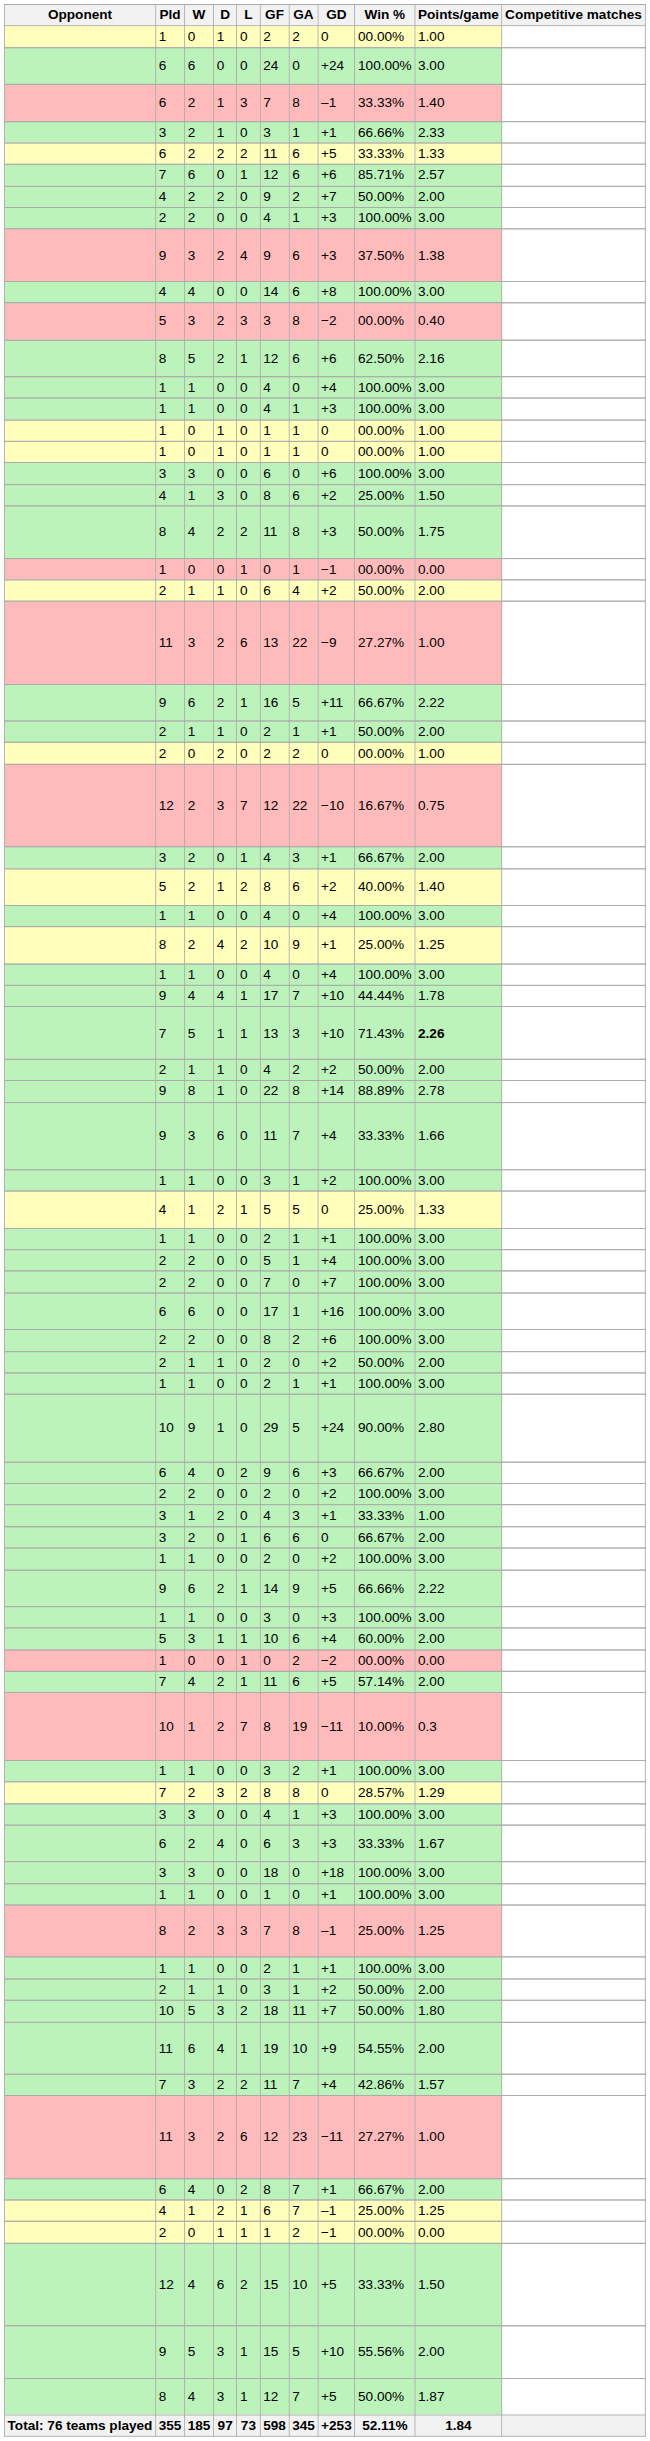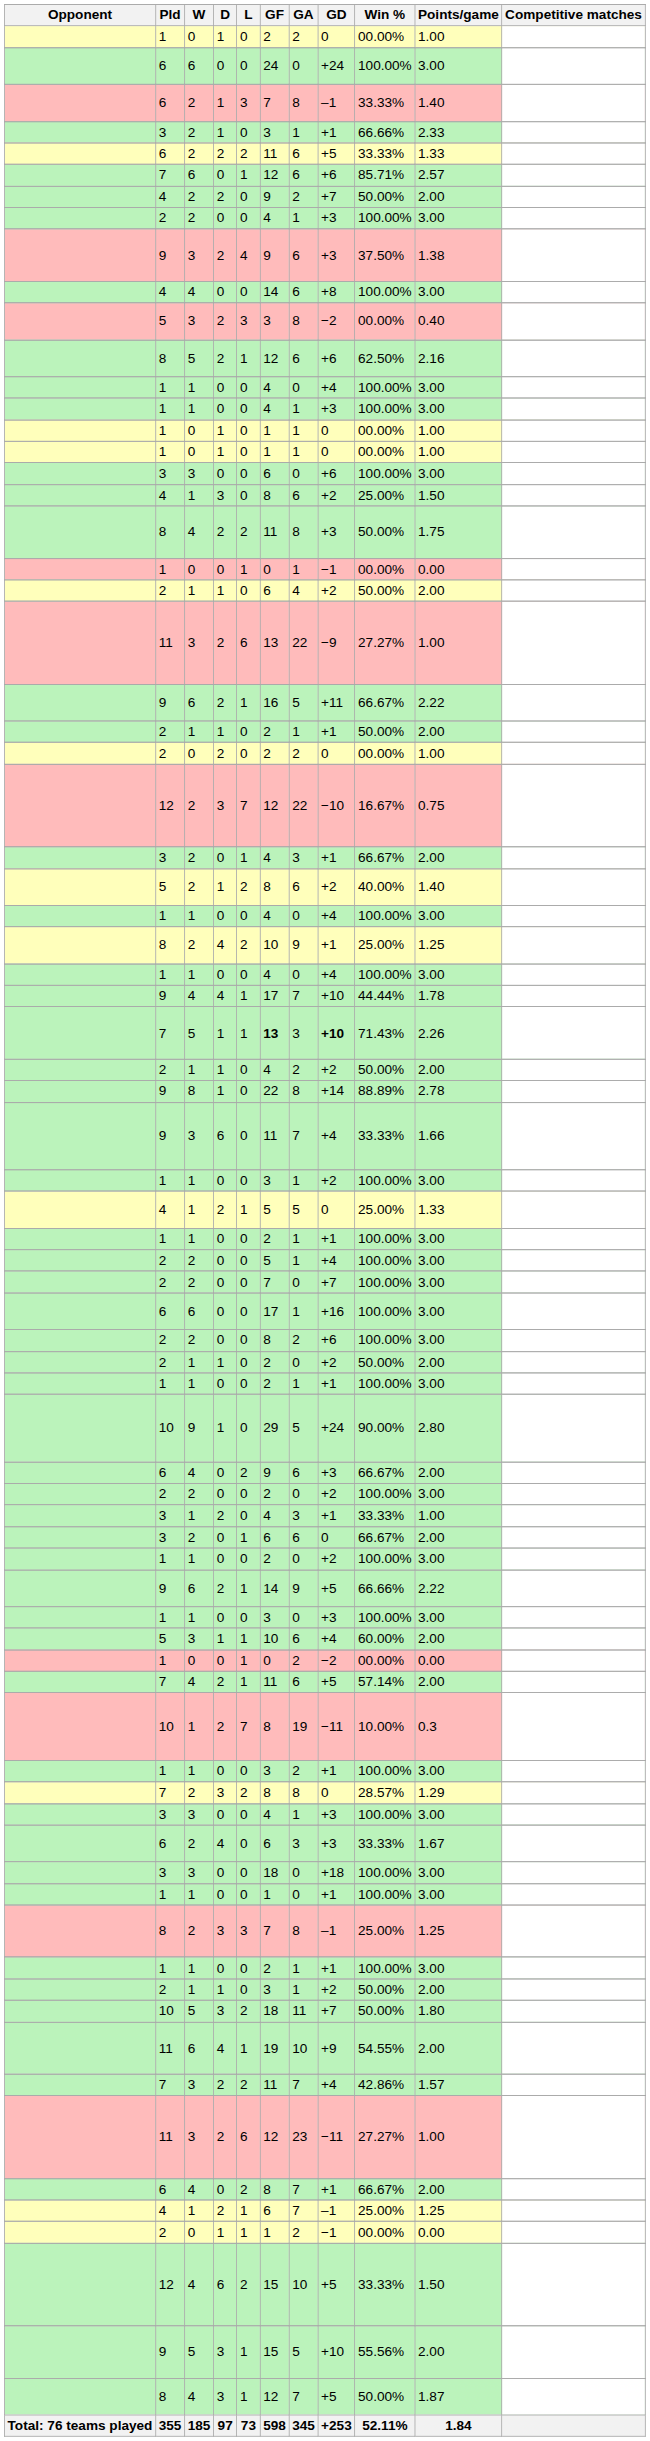(271, 1033) normal -> (271, 1033) bold
(333, 1033) normal -> (333, 1033) bold
(431, 1033) bold -> (431, 1033) normal
